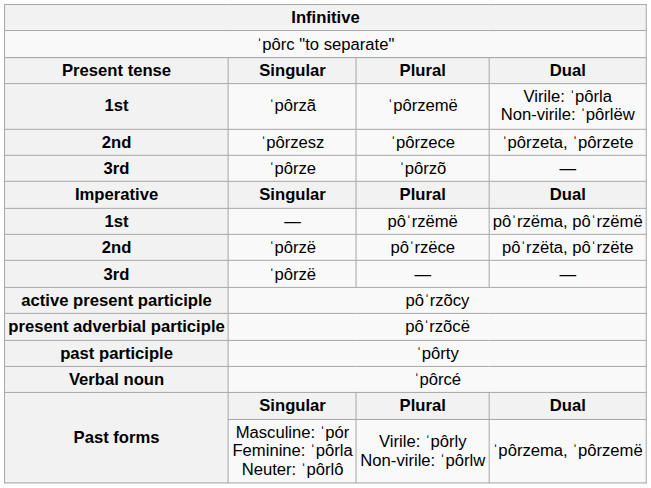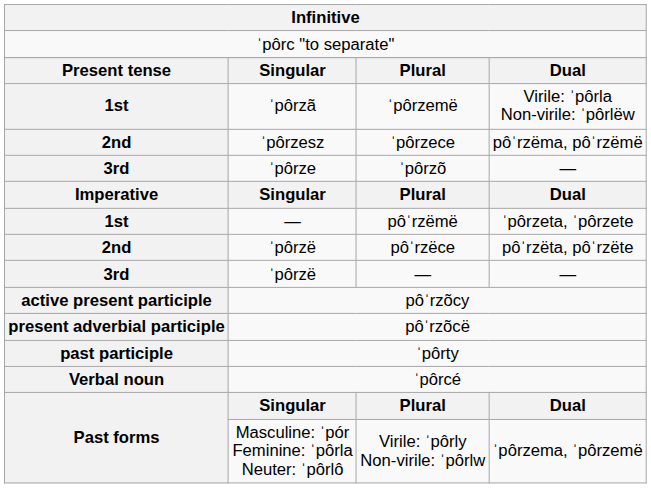(568, 141) ˈpôrzeta, ˈpôrzete -> (568, 141) pôˈrzëma, pôˈrzëmë
(568, 221) pôˈrzëma, pôˈrzëmë -> (568, 221) ˈpôrzeta, ˈpôrzete
